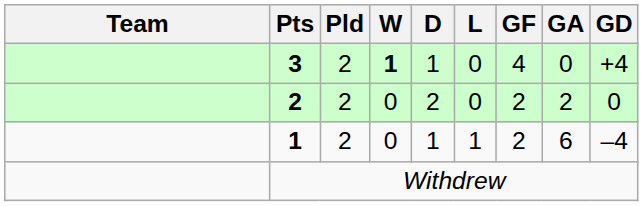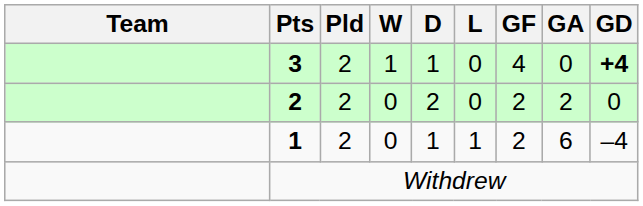(391, 63) bold -> (391, 63) normal
(614, 63) normal -> (614, 63) bold
